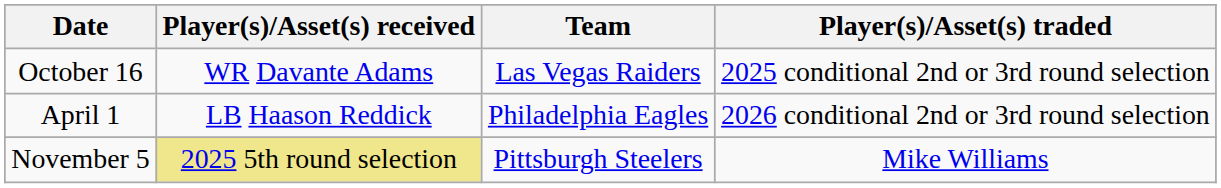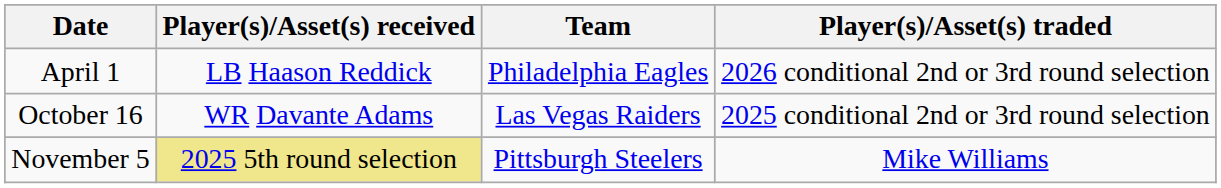rows swapped: (80, 114) <-> (80, 70)
